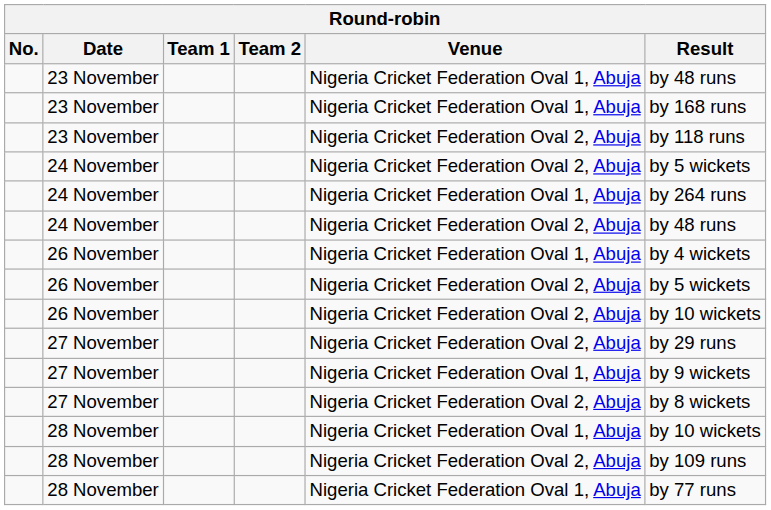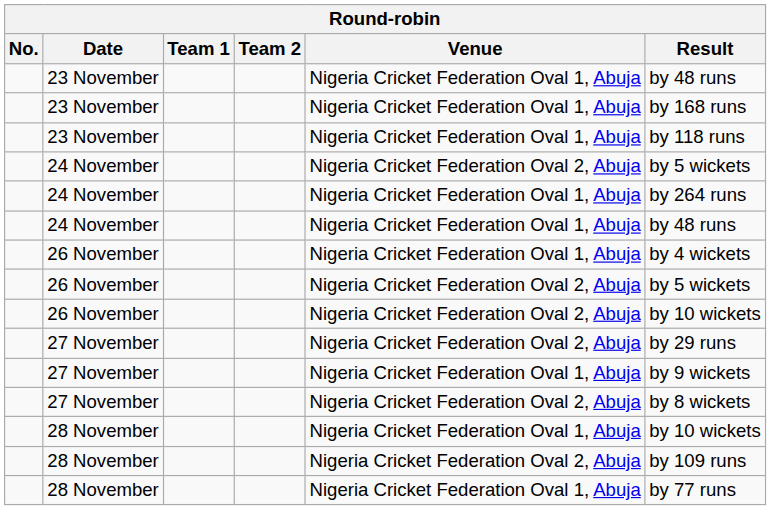(475, 136) Nigeria Cricket Federation Oval 2, Abuja -> (475, 136) Nigeria Cricket Federation Oval 1, Abuja
(475, 225) Nigeria Cricket Federation Oval 2, Abuja -> (475, 225) Nigeria Cricket Federation Oval 1, Abuja
